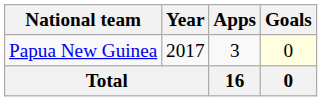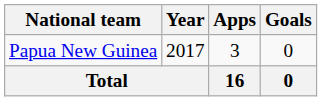(288, 50) lightyellow background -> (288, 50) no background
